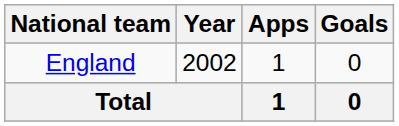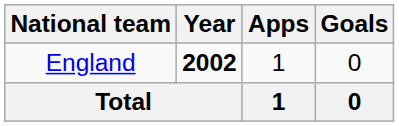(209, 62) normal -> (209, 62) bold
